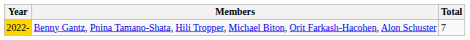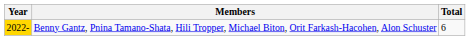(443, 27) 7 -> (443, 27) 6
